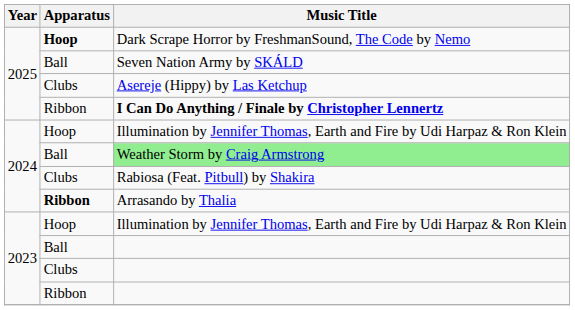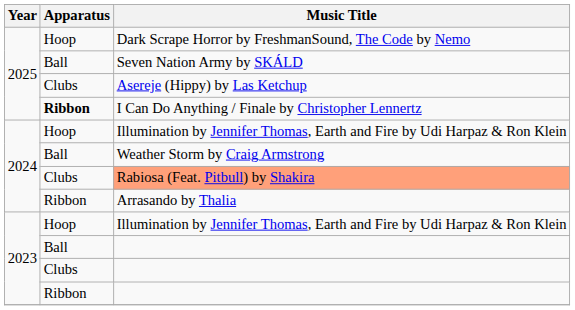(61, 39) bold -> (60, 39) normal
(65, 108) normal -> (67, 108) bold
(280, 108) bold -> (269, 108) normal
(220, 154) lightgreen background -> (220, 154) no background
(216, 177) no background -> (216, 177) lightsalmon background
(67, 200) bold -> (65, 200) normal
